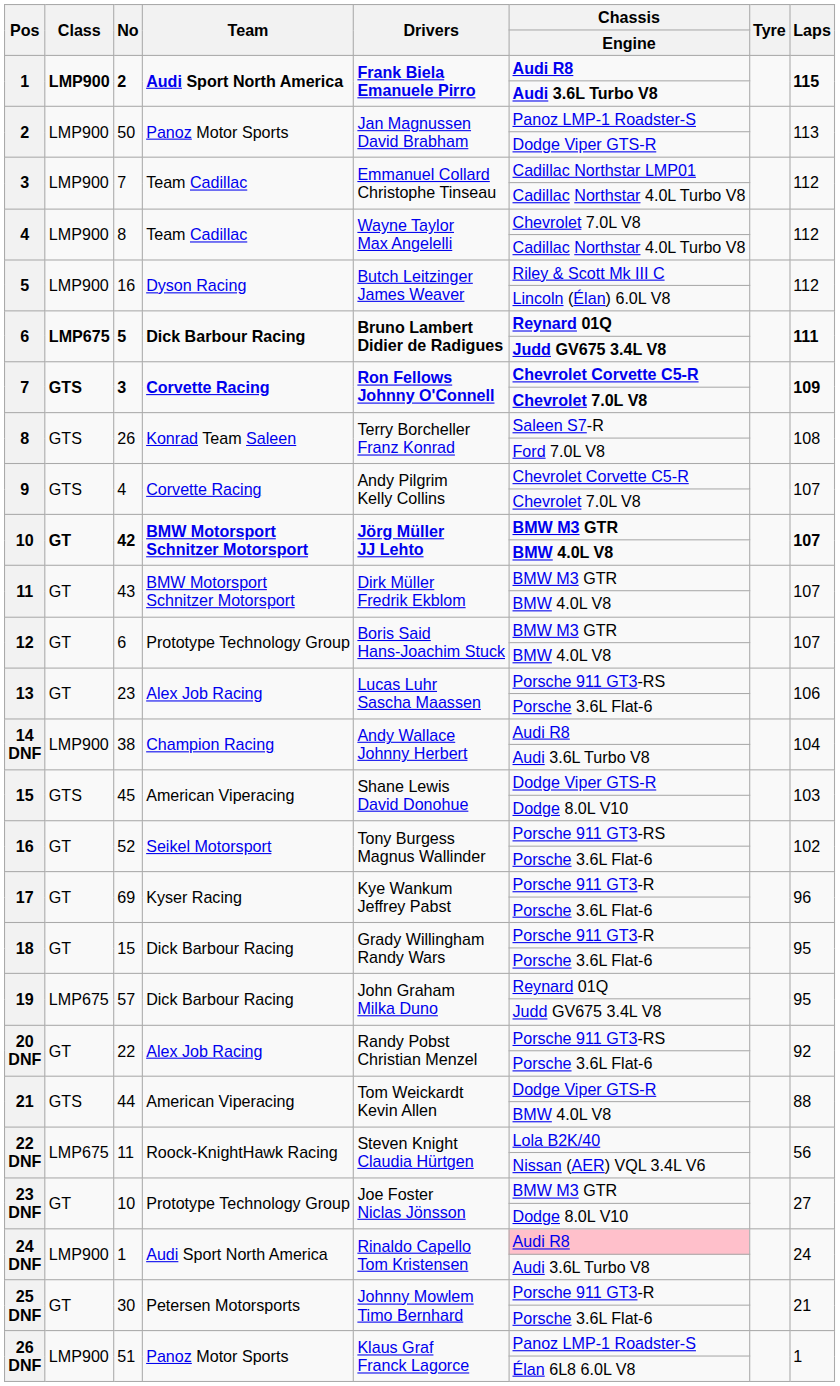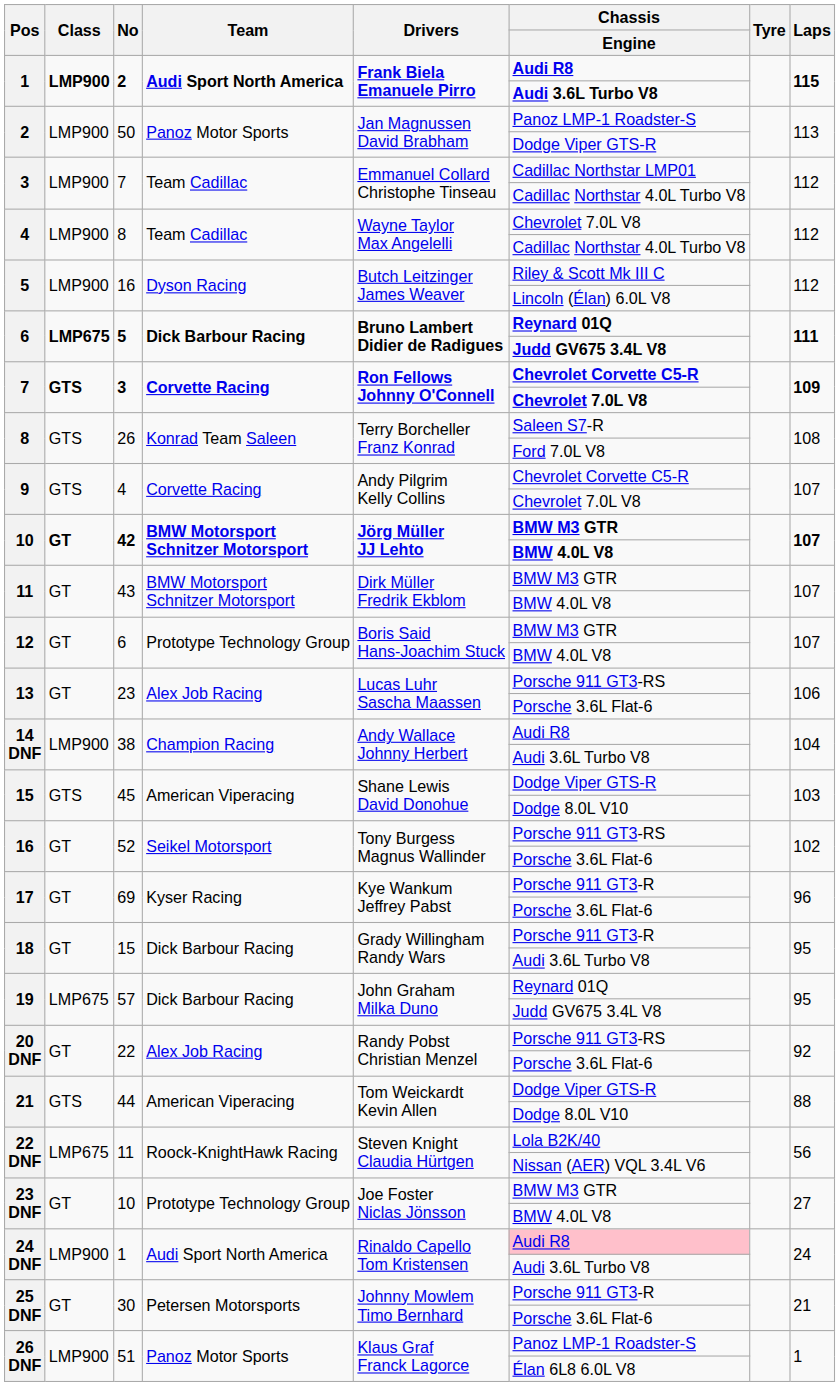(582, 961) Porsche 3.6L Flat-6 -> (581, 961) Audi 3.6L Turbo V8
(562, 1114) BMW 4.0L V8 -> (570, 1114) Dodge 8.0L V10
(570, 1216) Dodge 8.0L V10 -> (562, 1216) BMW 4.0L V8
